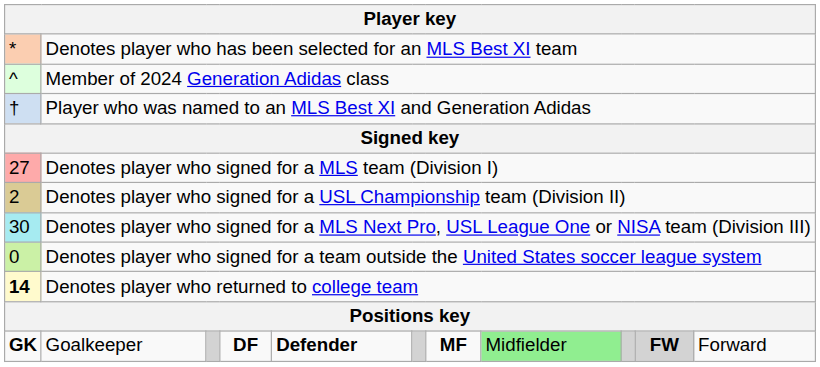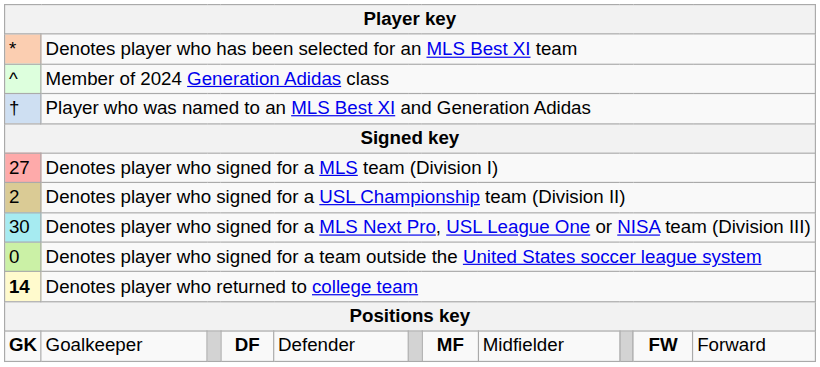(317, 345) bold -> (317, 345) normal
(526, 345) lightgreen background -> (523, 345) no background
(664, 345) lightgrey background -> (663, 345) no background
